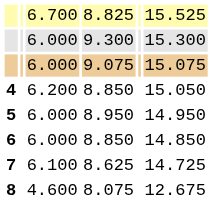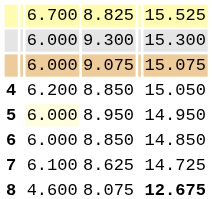(52, 115) no background -> (52, 115) lightyellow background
(175, 190) normal -> (175, 190) bold
